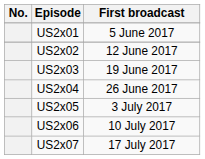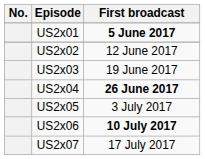(142, 32) normal -> (142, 32) bold
(142, 88) normal -> (142, 88) bold
(142, 126) normal -> (142, 126) bold
